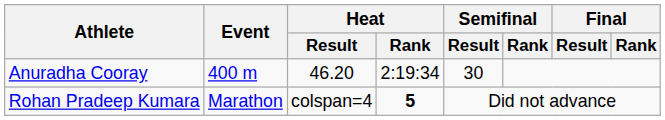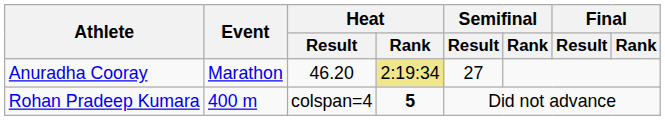(233, 73) 400 m -> (245, 73) Marathon
(410, 73) no background -> (410, 73) khaki background
(473, 73) 30 -> (473, 73) 27
(245, 101) Marathon -> (233, 101) 400 m
